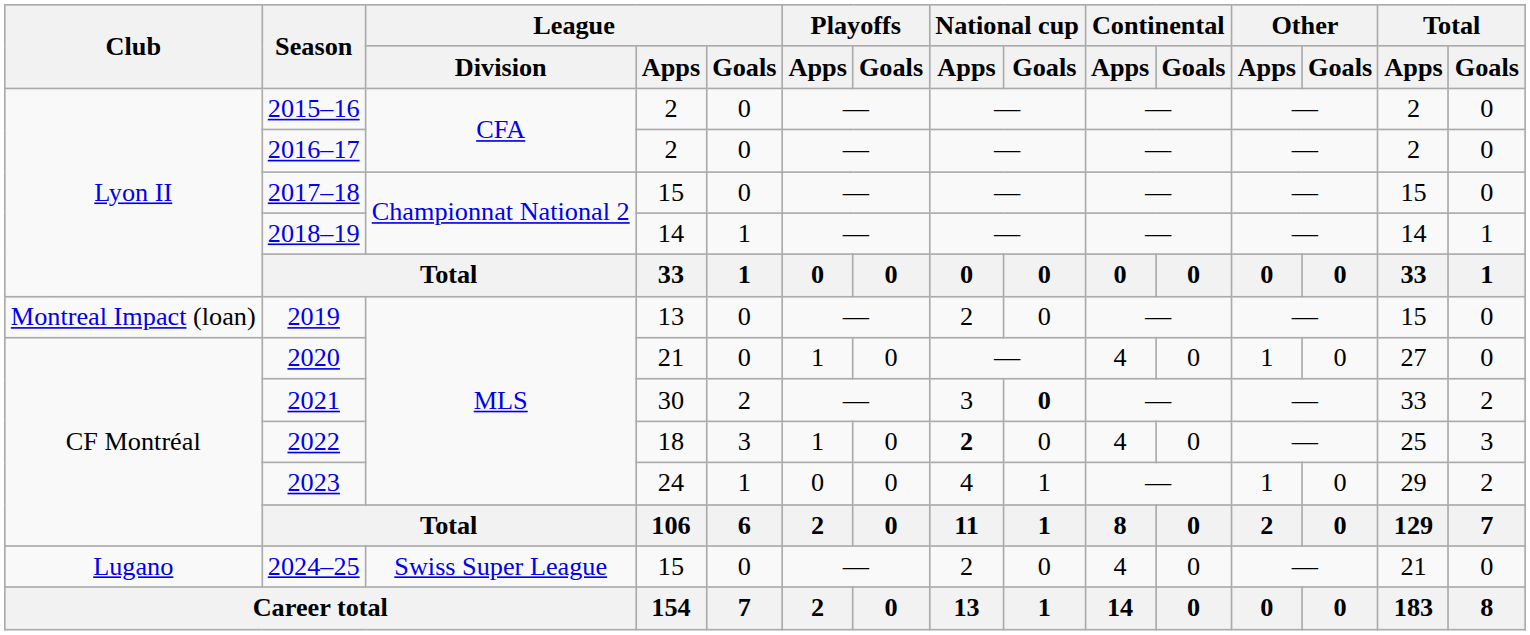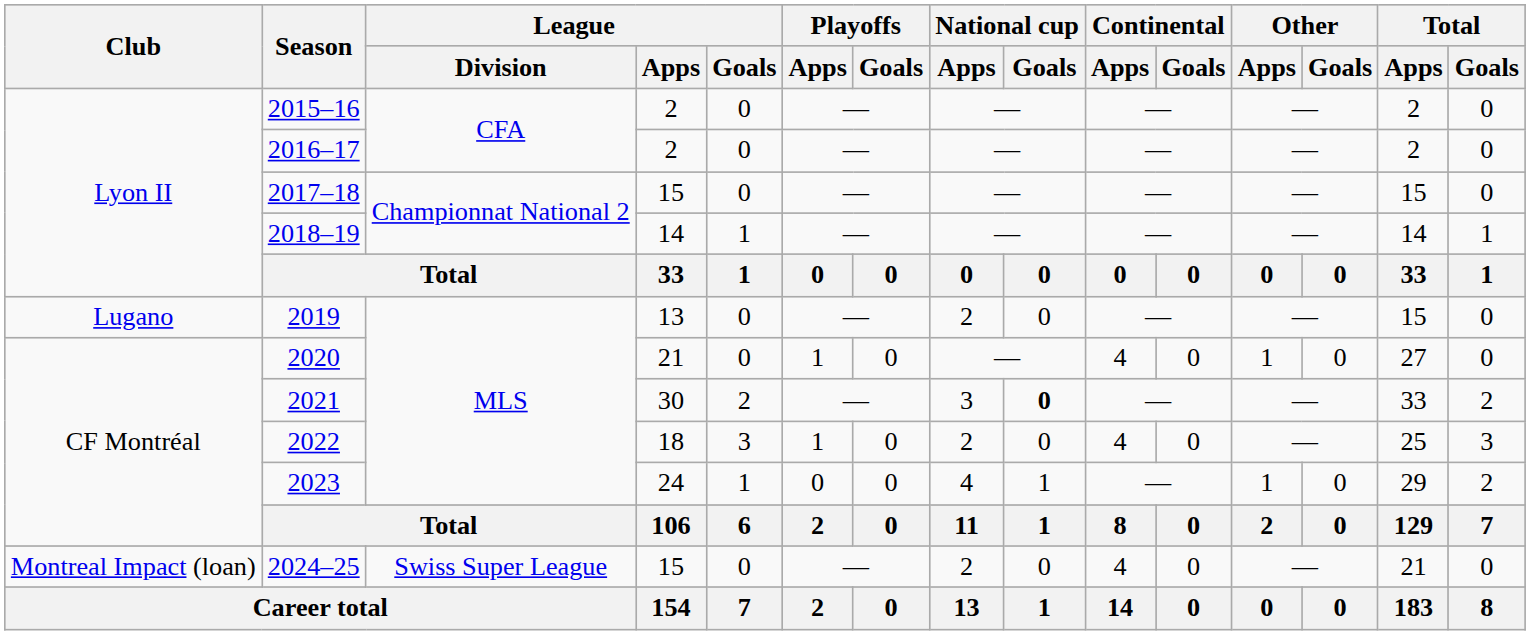(133, 316) Montreal Impact (loan) -> (133, 316) Lugano
(967, 441) bold -> (967, 441) normal
(133, 566) Lugano -> (133, 566) Montreal Impact (loan)
